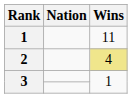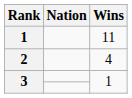(109, 59) khaki background -> (109, 59) no background
